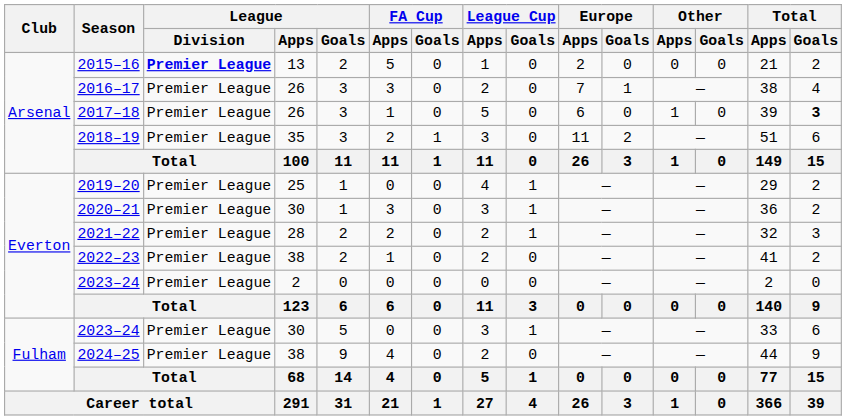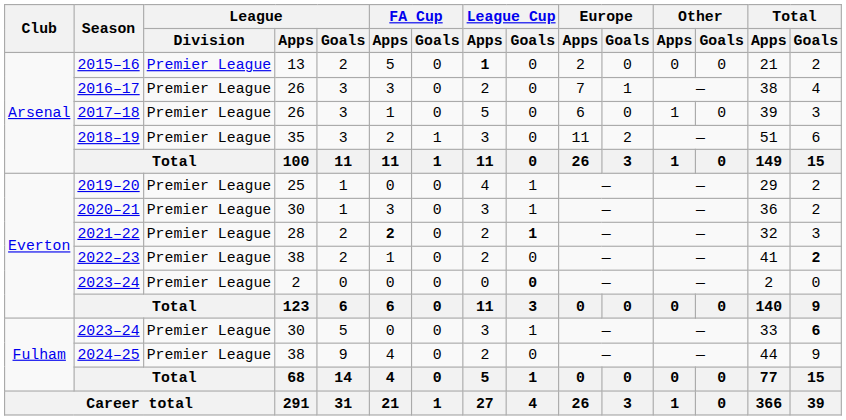(209, 65) bold -> (209, 65) normal
(485, 65) normal -> (485, 65) bold
(816, 113) bold -> (816, 113) normal
(390, 234) normal -> (390, 234) bold
(533, 234) normal -> (533, 234) bold
(816, 258) normal -> (816, 258) bold
(533, 282) normal -> (533, 282) bold
(816, 331) normal -> (816, 331) bold
